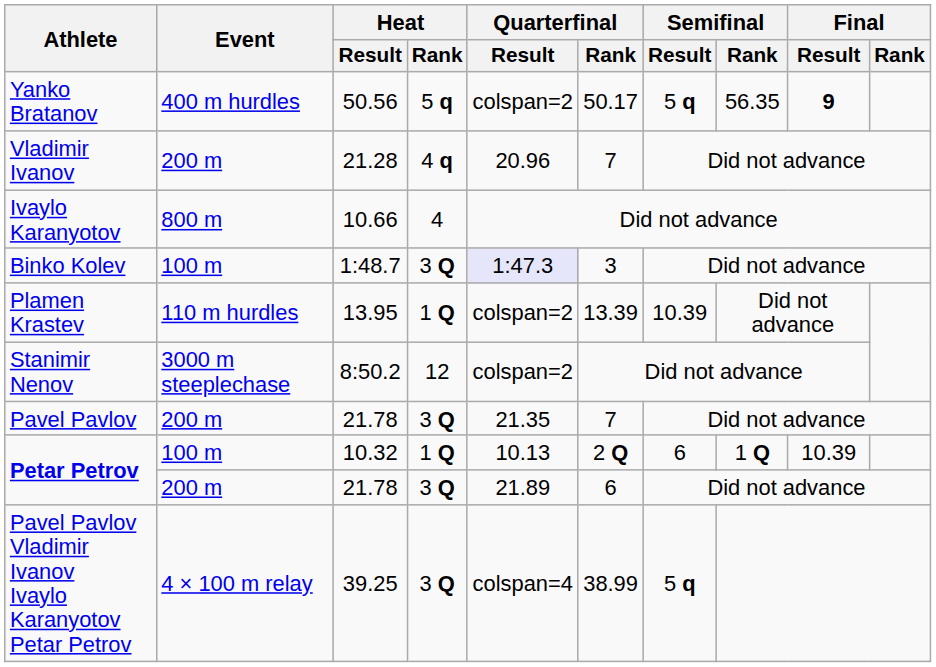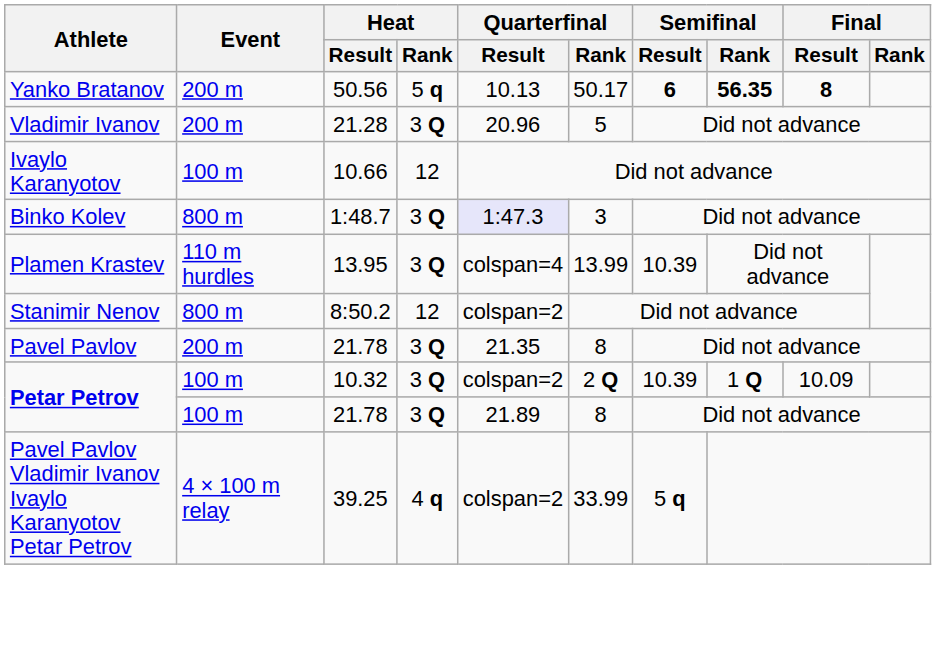(231, 102) 400 m hurdles -> (213, 90) 200 m
(523, 102) colspan=2 -> (513, 90) 10.13
(680, 102) 5 q -> (670, 90) 6
(752, 102) normal -> (745, 90) bold
(829, 102) 9 -> (826, 90) 8
(437, 161) 4 q -> (427, 124) 3 Q
(611, 161) 7 -> (601, 124) 5
(192, 220) 800 m -> (213, 171) 100 m
(437, 220) 4 -> (427, 171) 12
(192, 266) 100 m -> (213, 218) 800 m
(437, 313) 1 Q -> (427, 264) 3 Q
(523, 313) colspan=2 -> (513, 264) colspan=4
(611, 313) 13.39 -> (601, 264) 13.99
(226, 372) 3000 m steeplechase -> (213, 311) 800 m
(611, 419) 7 -> (601, 346) 8
(437, 453) 1 Q -> (427, 380) 3 Q
(523, 453) 10.13 -> (513, 380) colspan=2
(680, 453) 6 -> (670, 380) 10.39
(829, 453) 10.39 -> (826, 380) 10.09
(192, 488) 200 m -> (213, 415) 100 m
(611, 488) 6 -> (601, 415) 8
(437, 583) 3 Q -> (427, 498) 4 q
(523, 583) colspan=4 -> (513, 498) colspan=2
(611, 583) 38.99 -> (601, 498) 33.99
